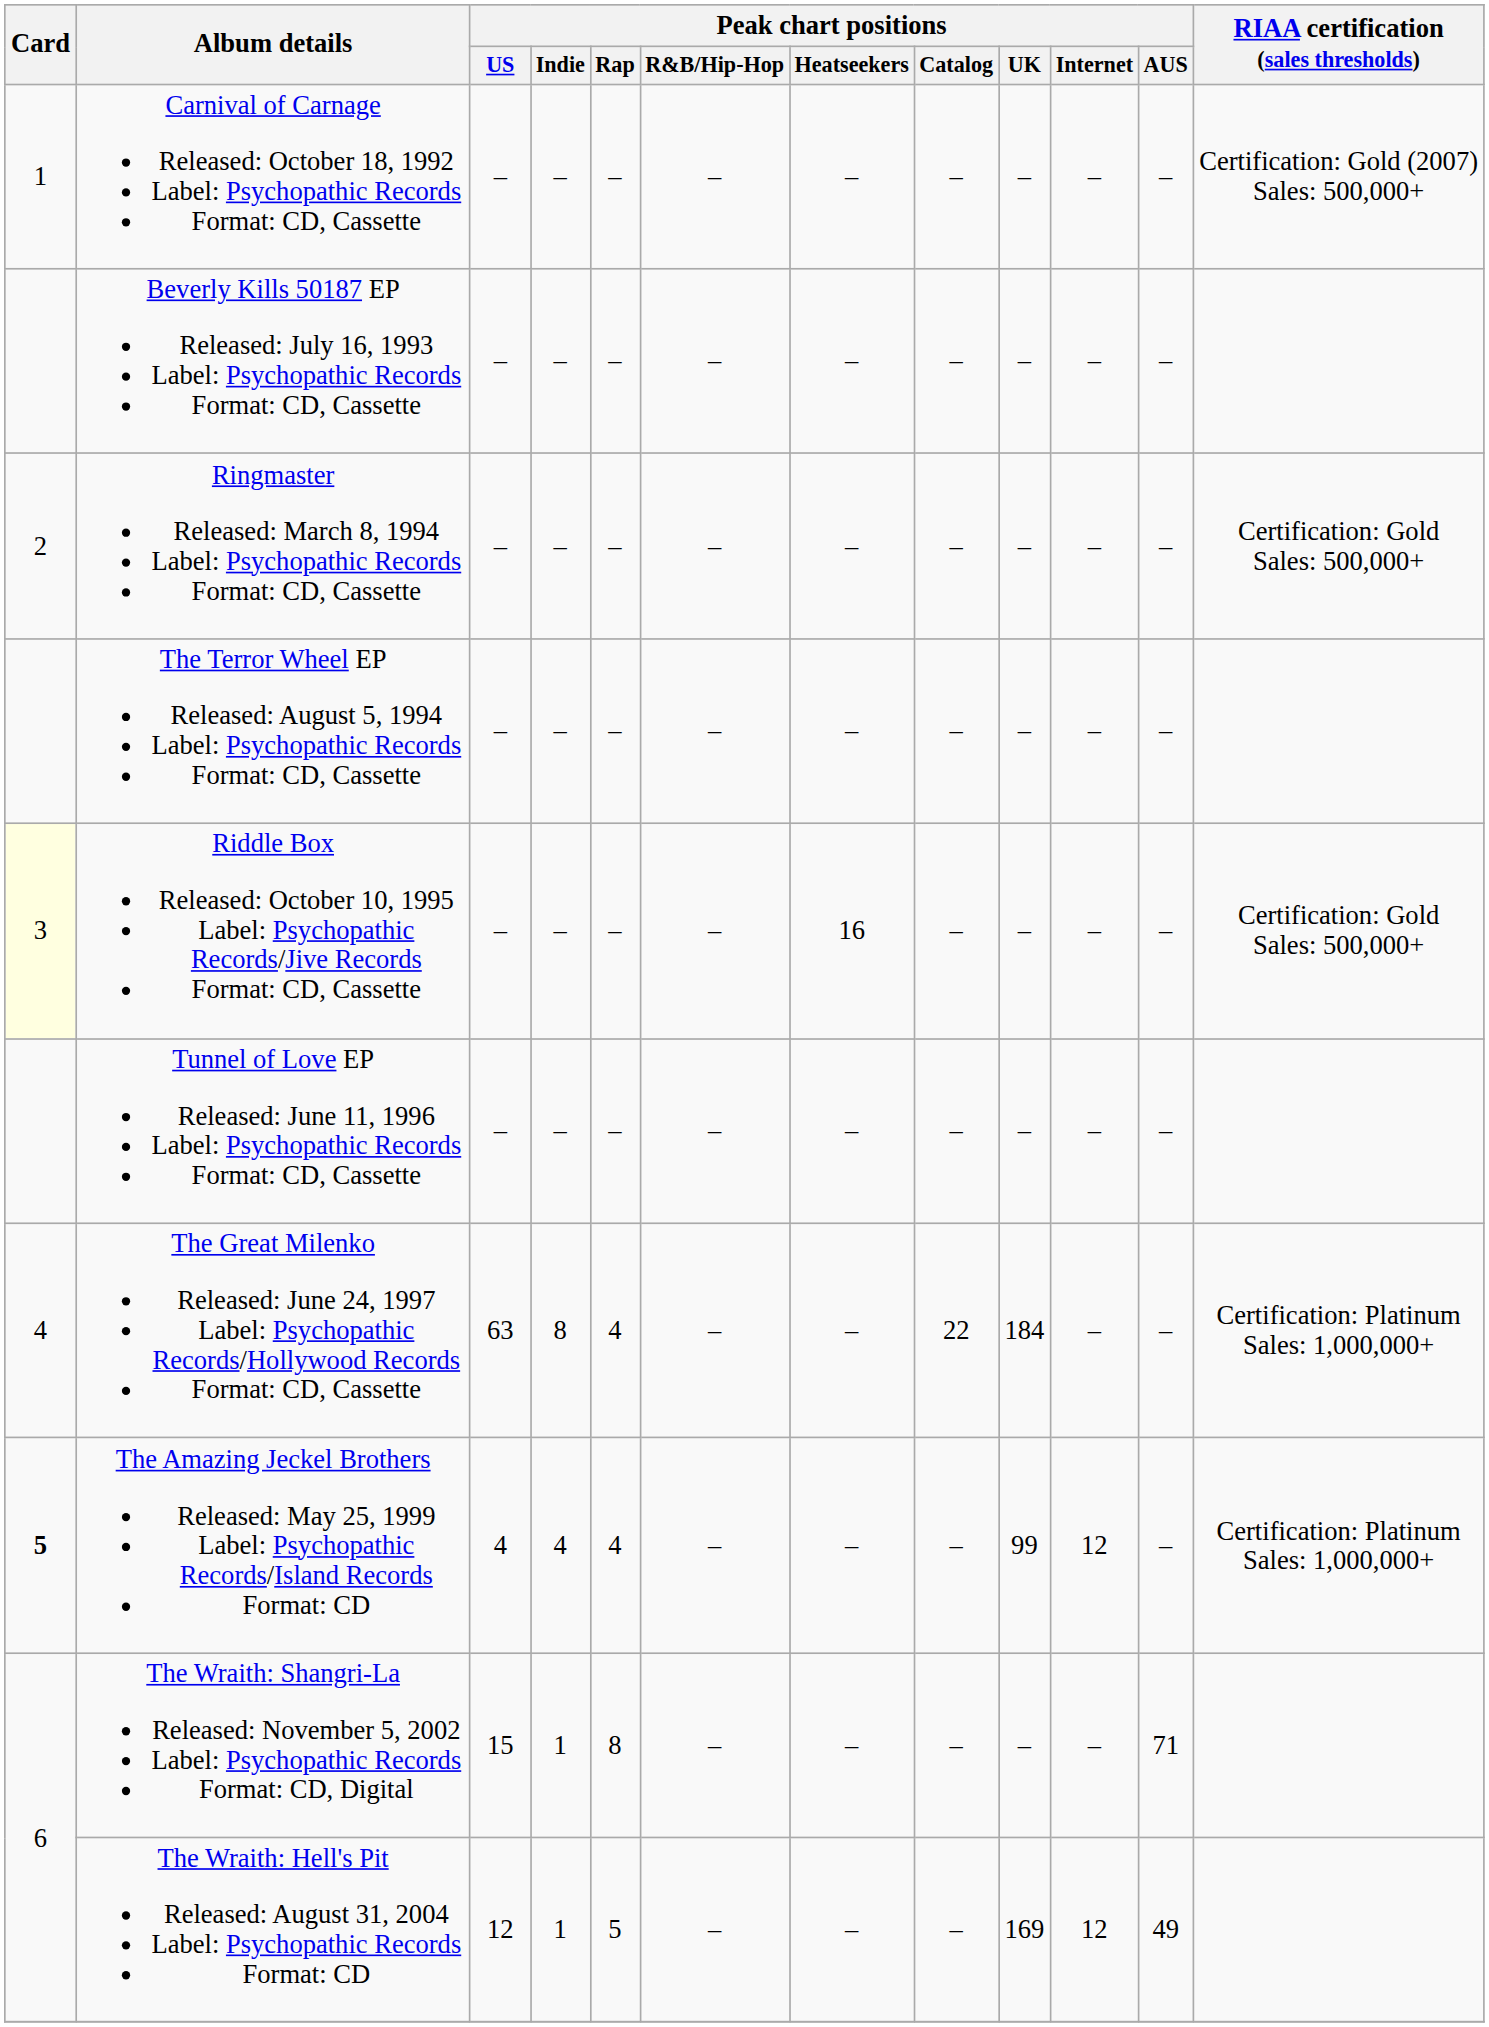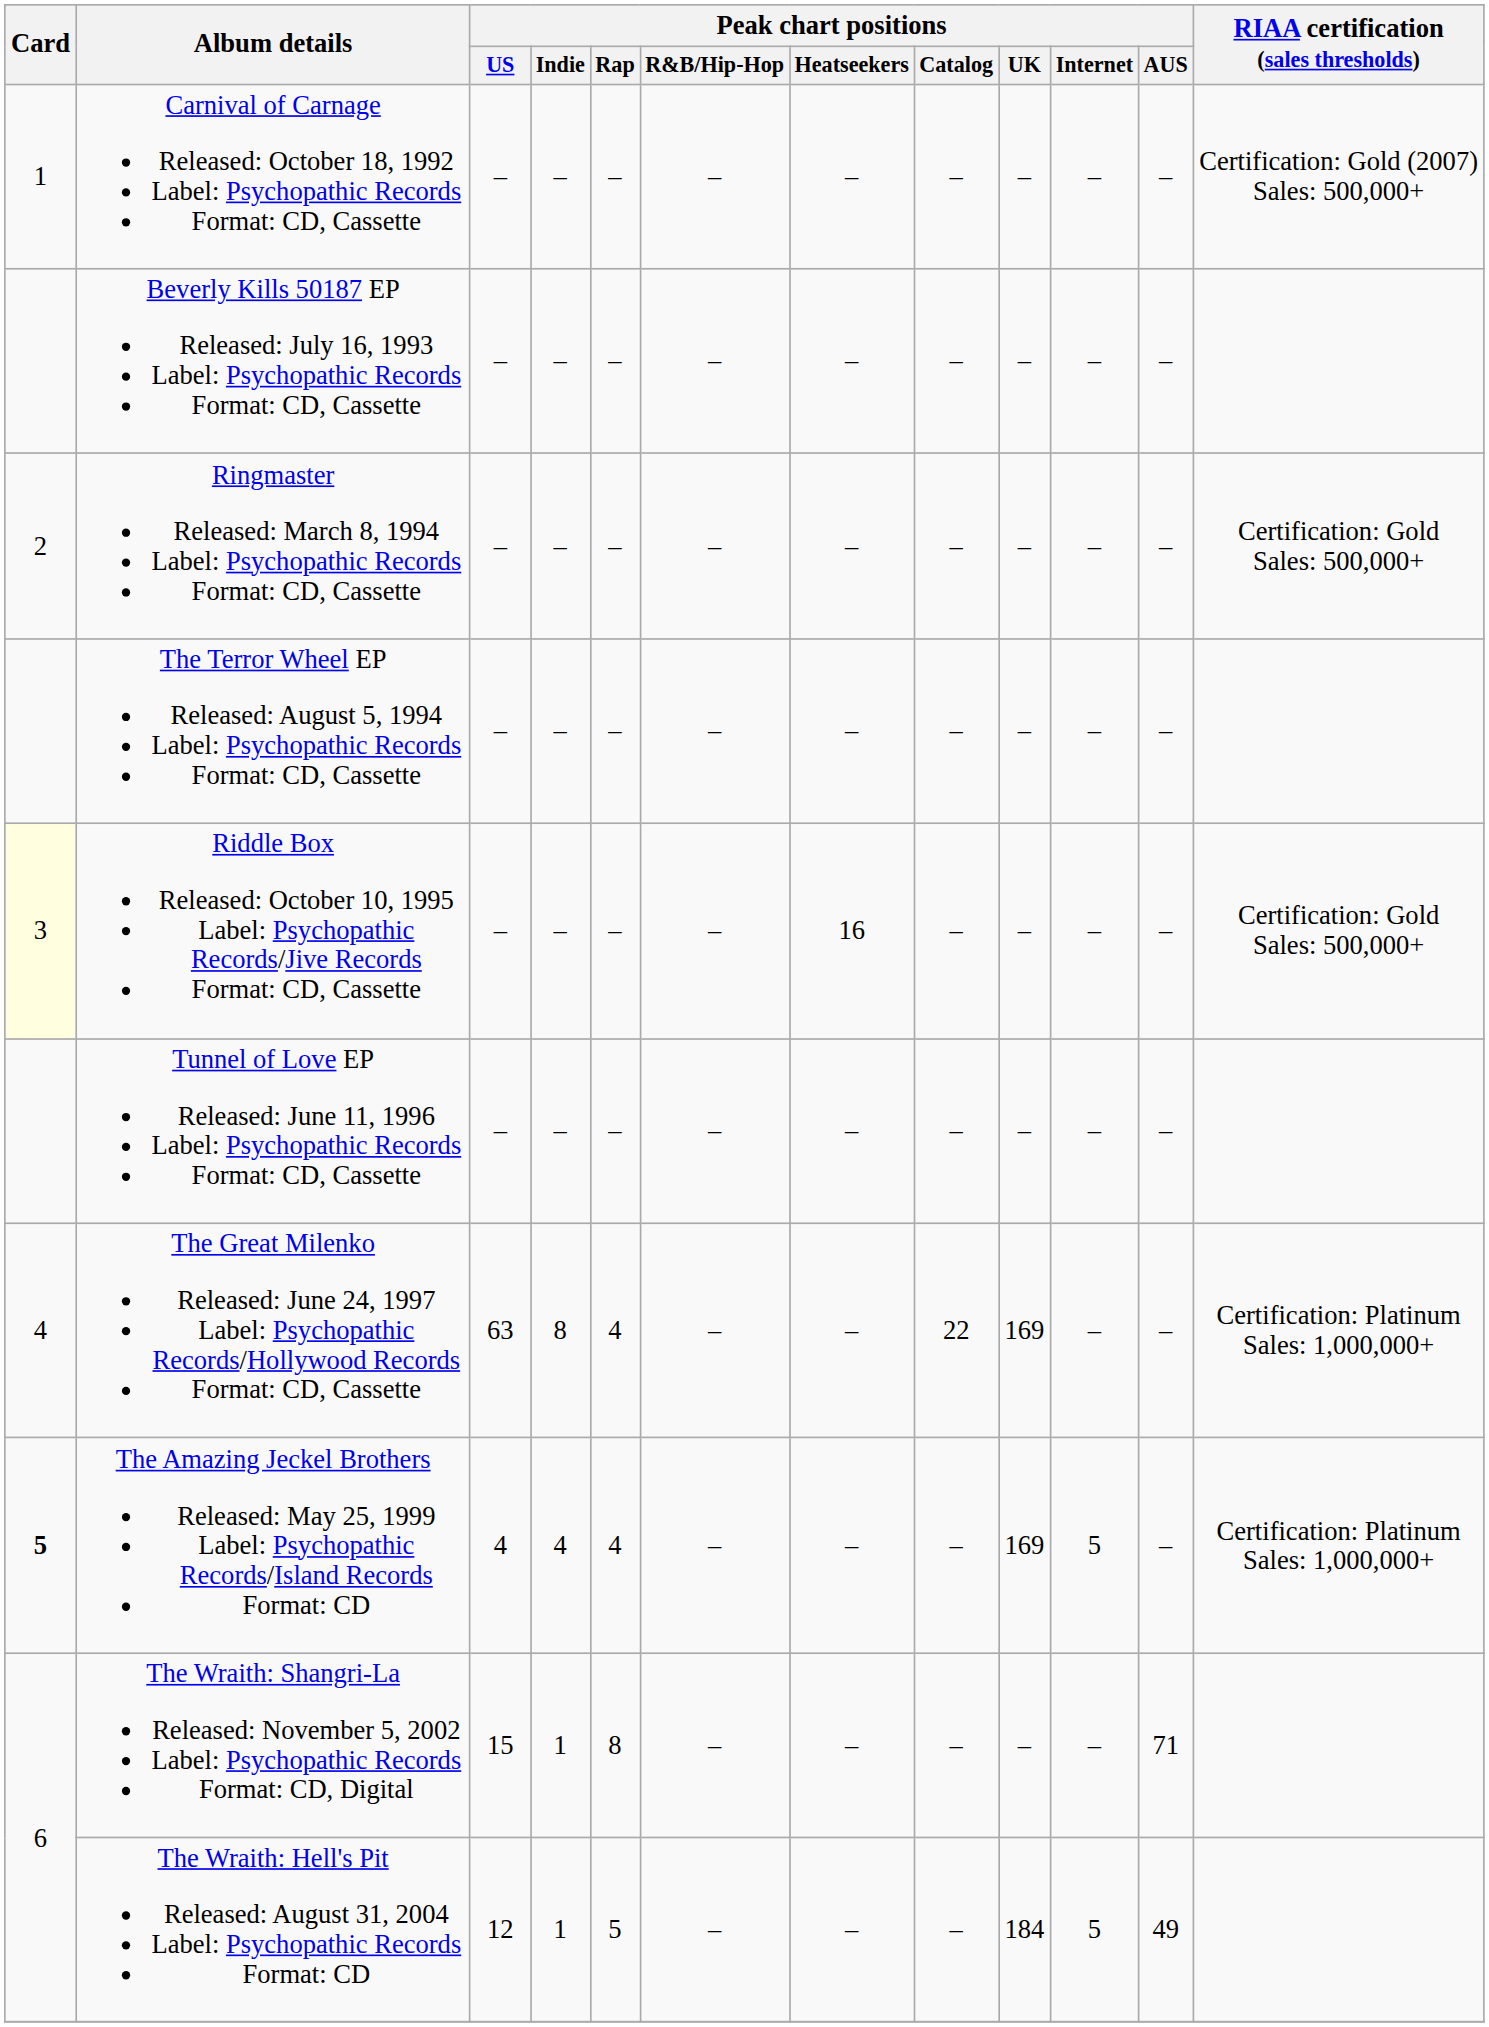(1024, 1330) 184 -> (1024, 1330) 169
(1024, 1544) 99 -> (1024, 1544) 169
(1094, 1544) 12 -> (1094, 1544) 5
(1024, 1929) 169 -> (1024, 1929) 184
(1094, 1929) 12 -> (1094, 1929) 5
